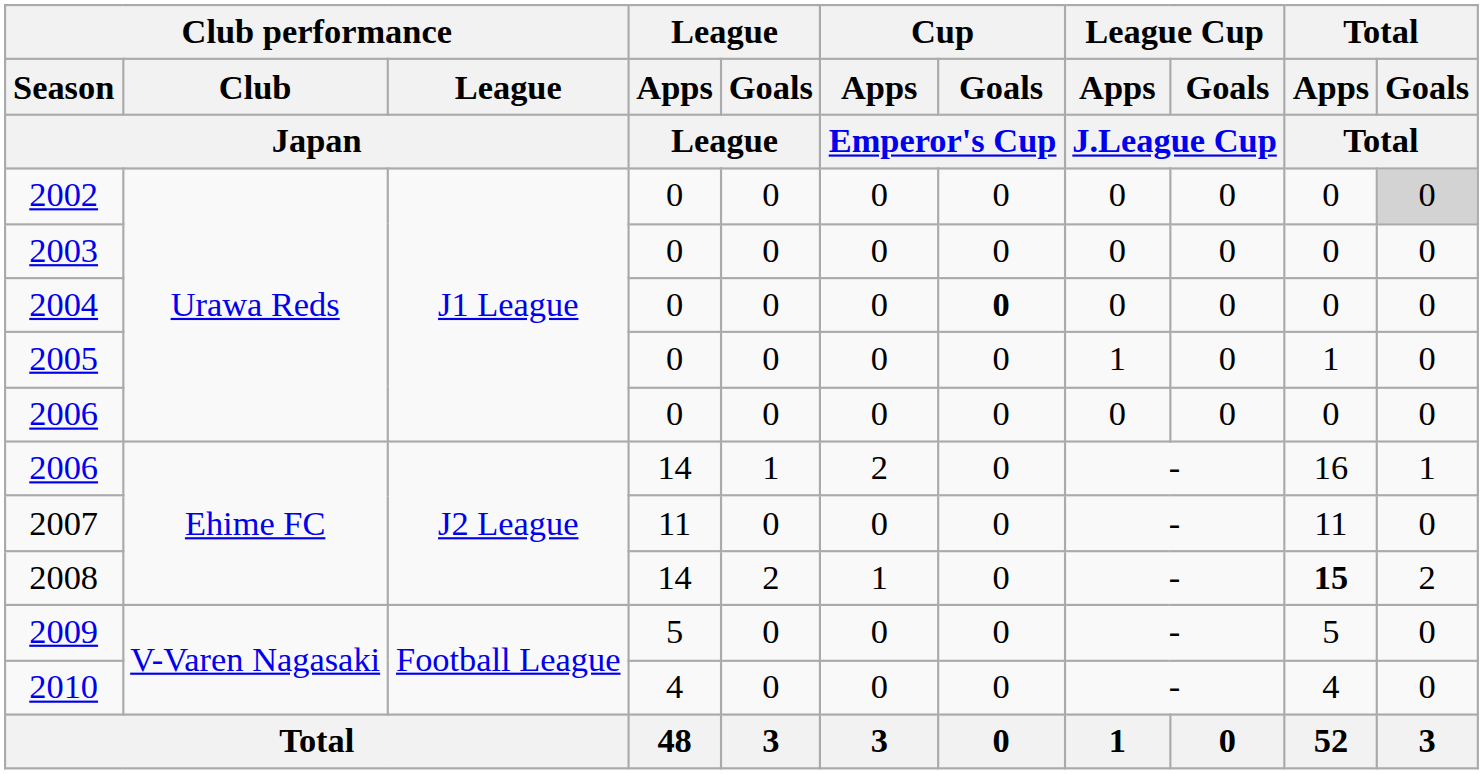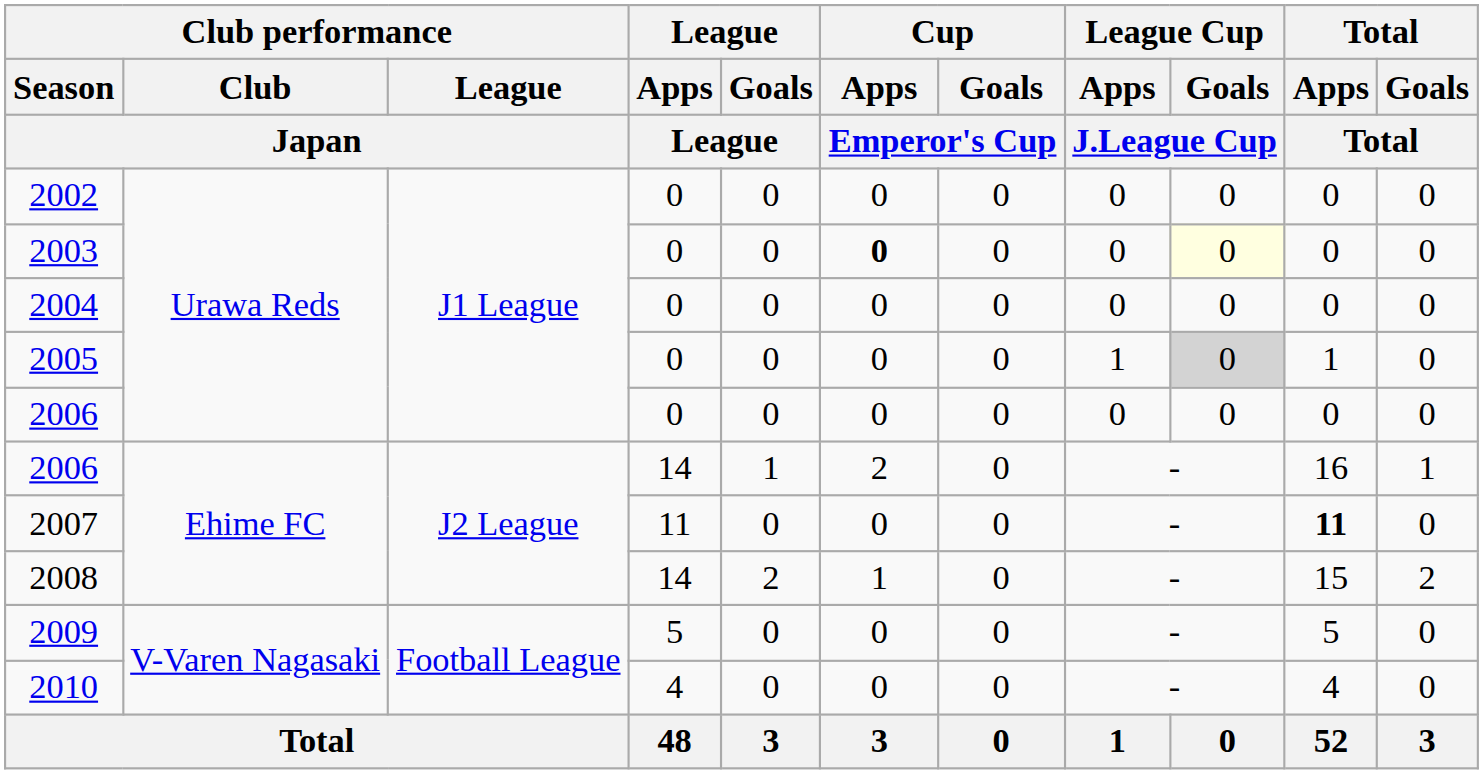(1427, 195) lightgrey background -> (1427, 195) no background
(879, 250) normal -> (879, 250) bold
(1227, 250) no background -> (1227, 250) lightyellow background
(1001, 304) bold -> (1001, 304) normal
(1227, 359) no background -> (1227, 359) lightgrey background
(1331, 522) normal -> (1331, 522) bold
(1331, 577) bold -> (1331, 577) normal
